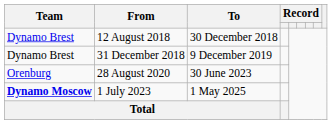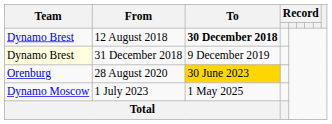(234, 37) normal -> (233, 37) bold
(40, 55) no background -> (40, 55) lightyellow background
(221, 73) no background -> (218, 73) gold background
(49, 92) bold -> (48, 92) normal
